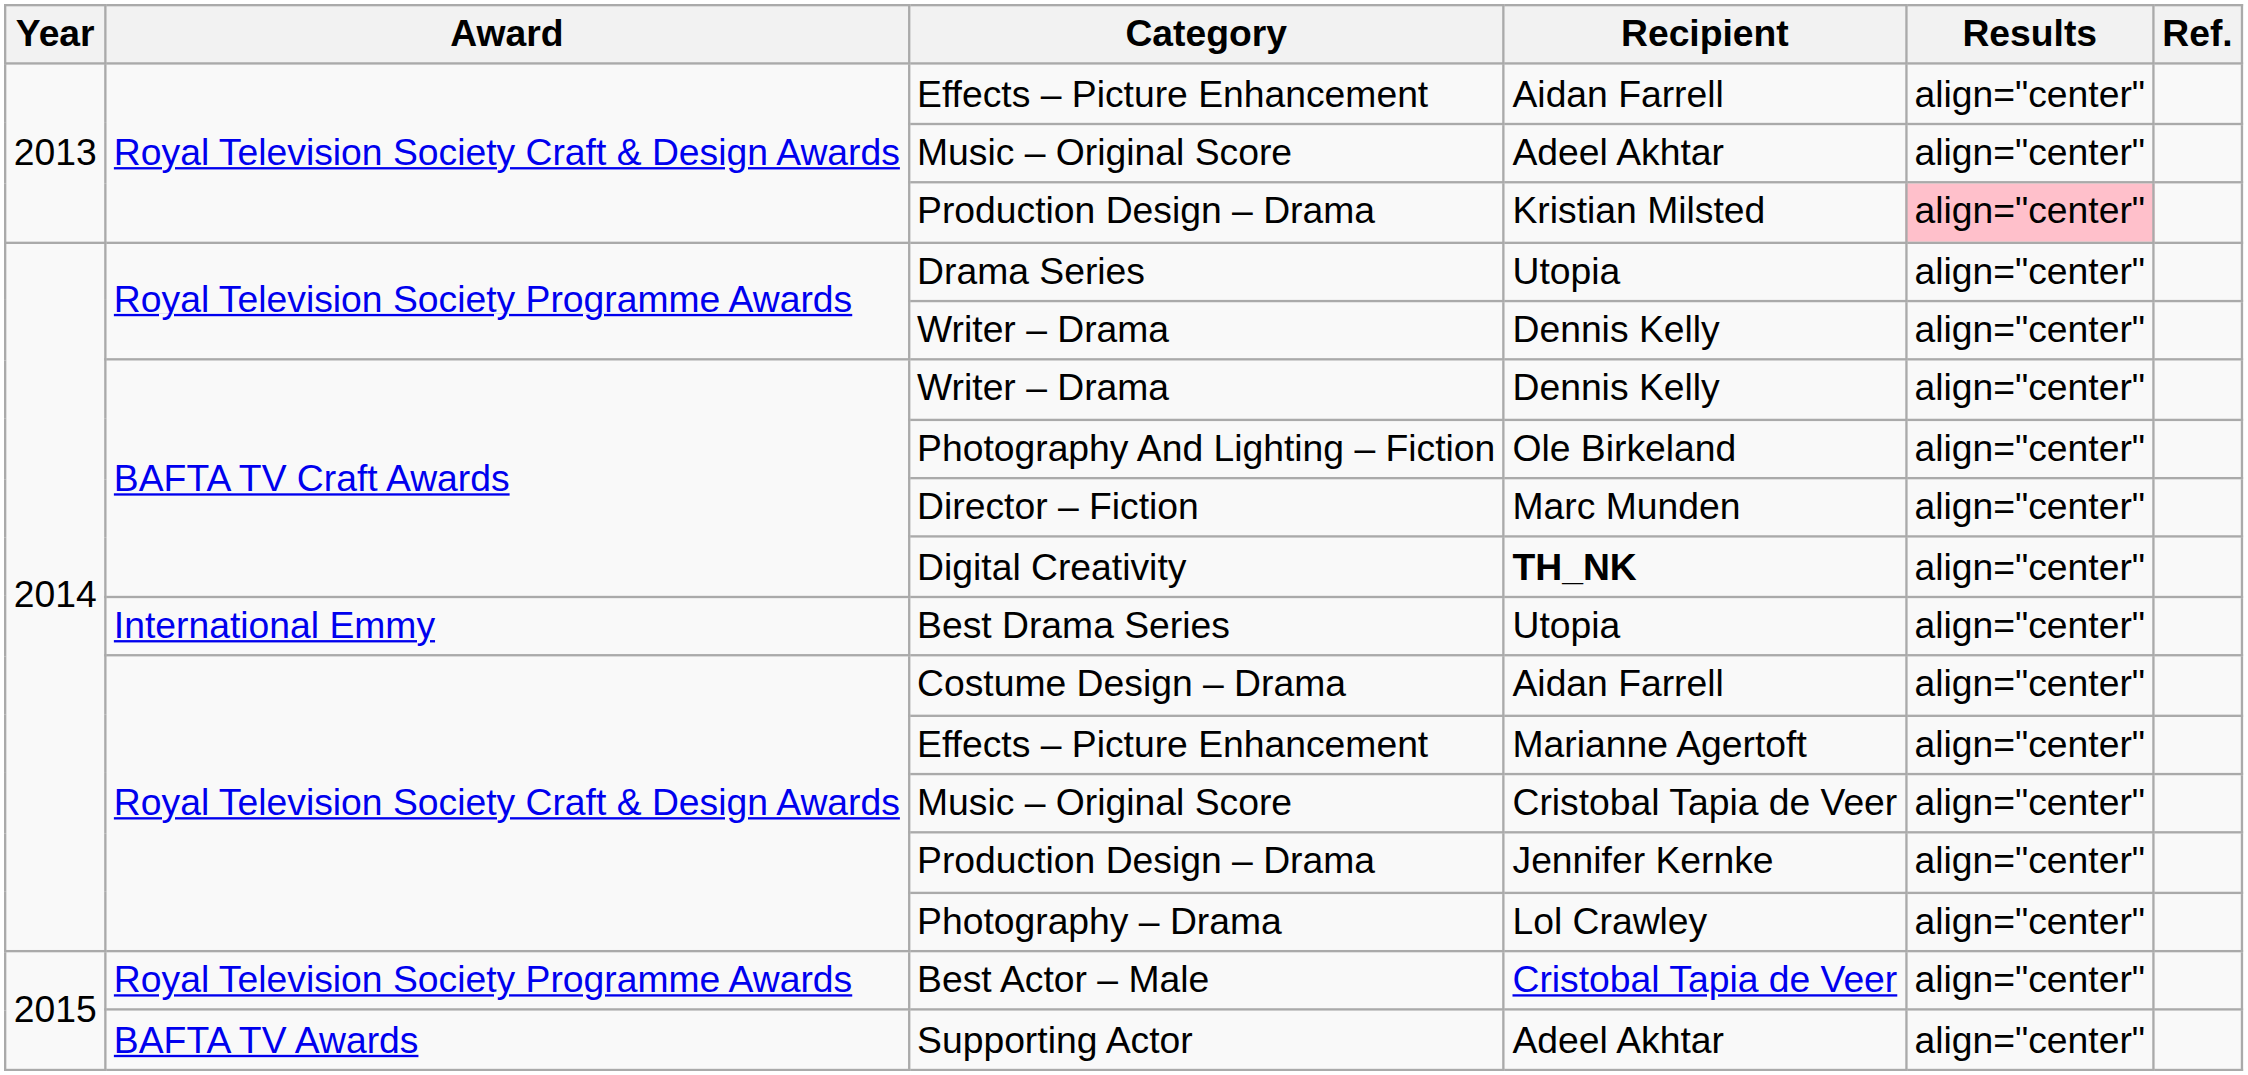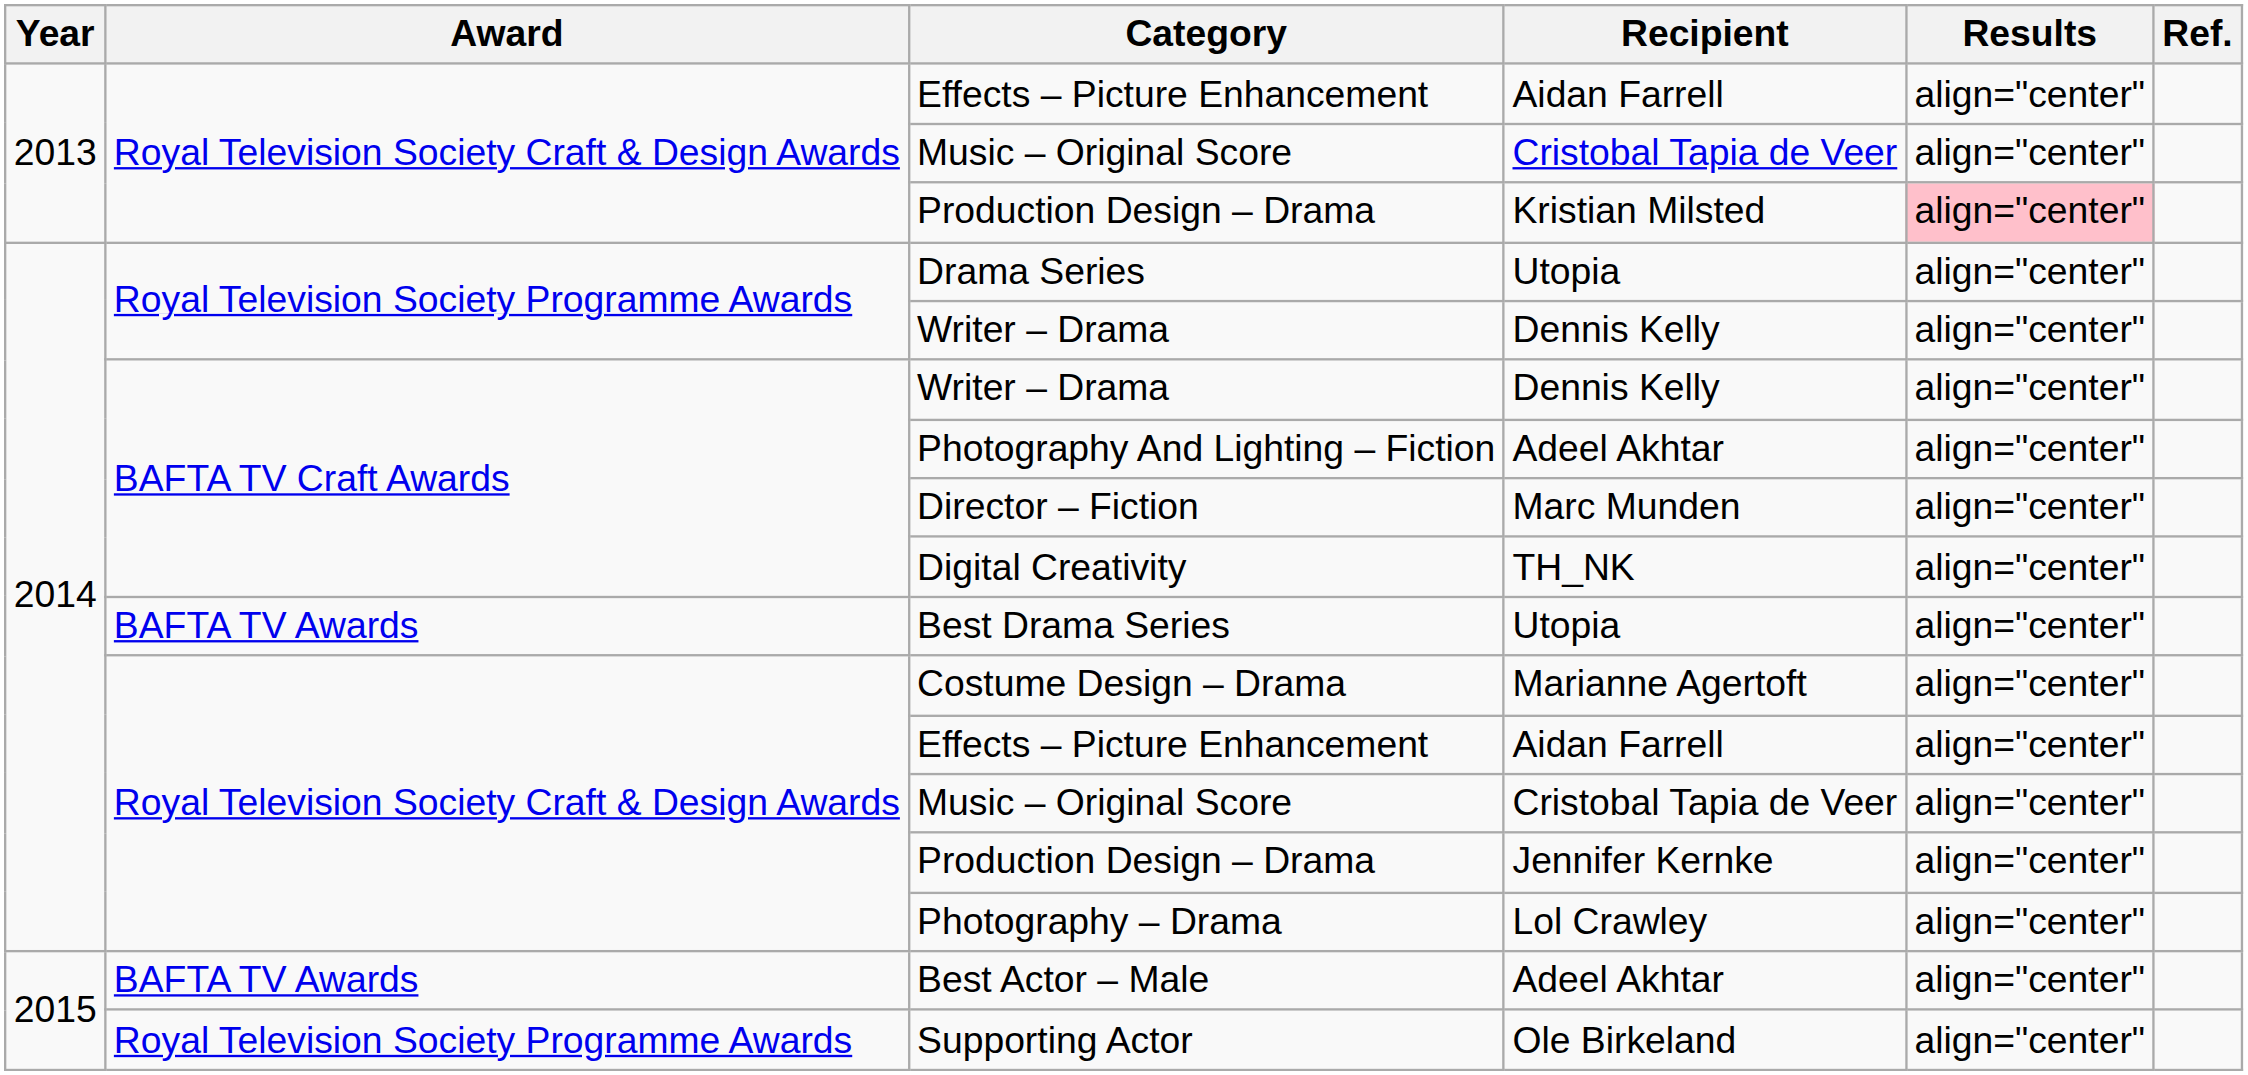(1618, 152) Adeel Akhtar -> (1705, 152) Cristobal Tapia de Veer
(1624, 447) Ole Birkeland -> (1618, 447) Adeel Akhtar
(1575, 566) bold -> (1574, 566) normal
(274, 625) International Emmy -> (266, 625) BAFTA TV Awards
(1618, 684) Aidan Farrell -> (1660, 684) Marianne Agertoft
(1660, 743) Marianne Agertoft -> (1618, 743) Aidan Farrell
(483, 980) Royal Television Society Programme Awards -> (266, 980) BAFTA TV Awards
(1705, 980) Cristobal Tapia de Veer -> (1618, 980) Adeel Akhtar
(266, 1039) BAFTA TV Awards -> (483, 1039) Royal Television Society Programme Awards
(1618, 1039) Adeel Akhtar -> (1624, 1039) Ole Birkeland
